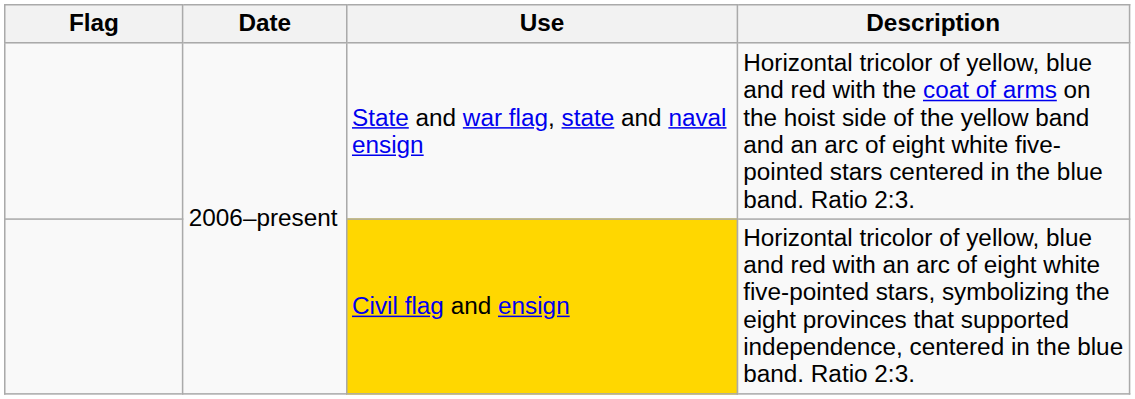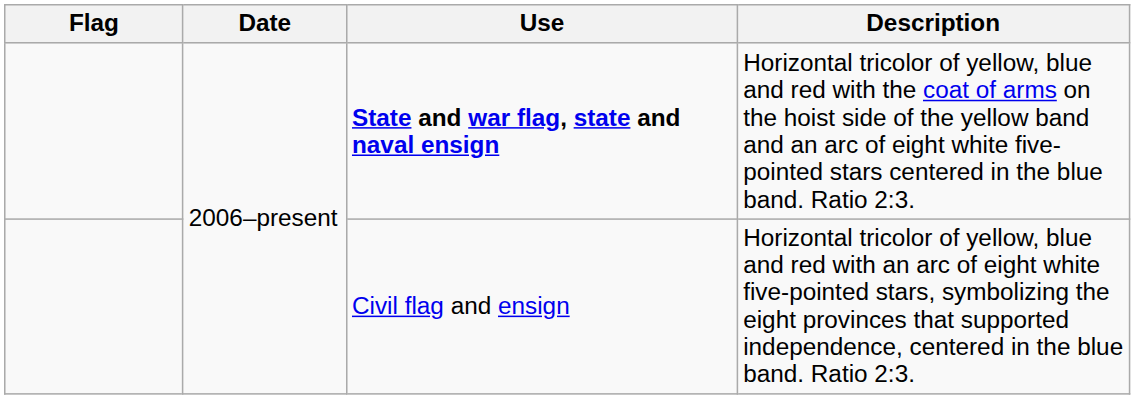(539, 130) normal -> (516, 130) bold
(461, 306) gold background -> (461, 306) no background
